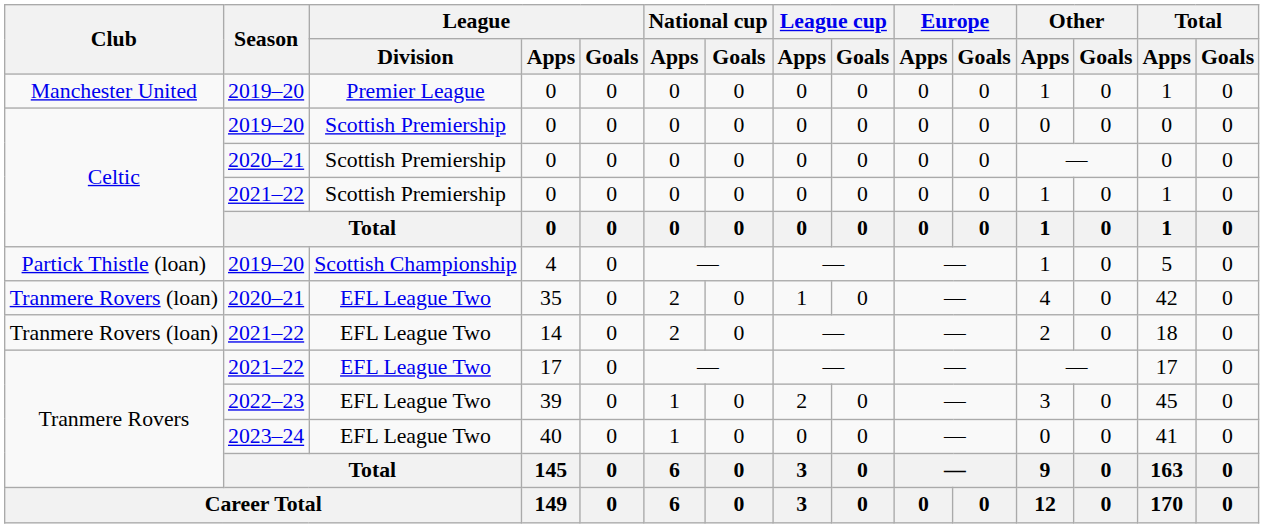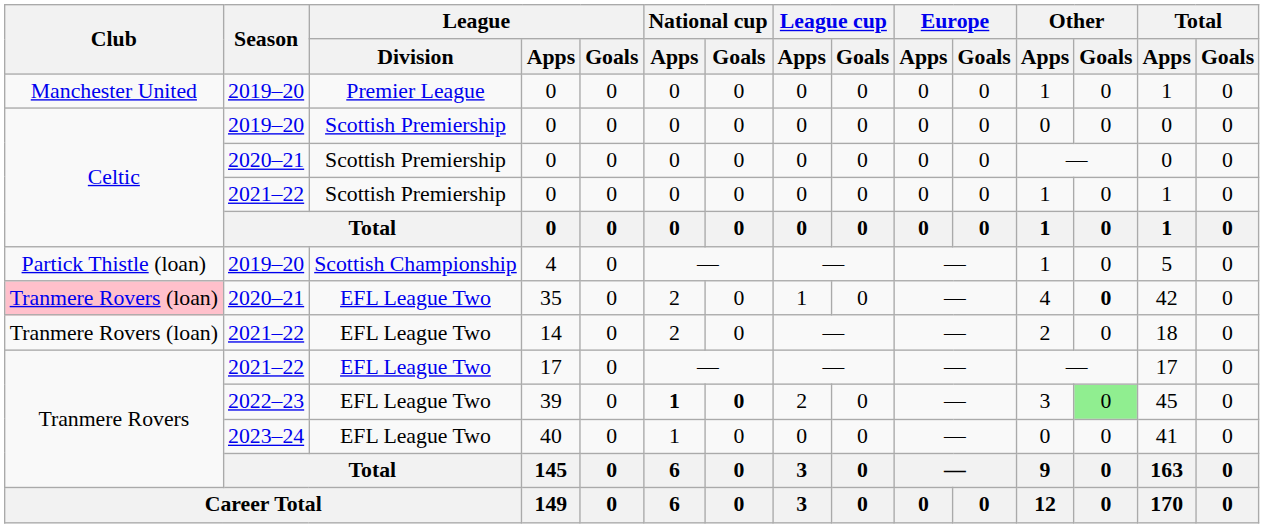(114, 297) no background -> (114, 297) pink background
(1106, 297) normal -> (1106, 297) bold
(674, 401) normal -> (674, 401) bold
(739, 401) normal -> (739, 401) bold
(1106, 401) no background -> (1106, 401) lightgreen background
